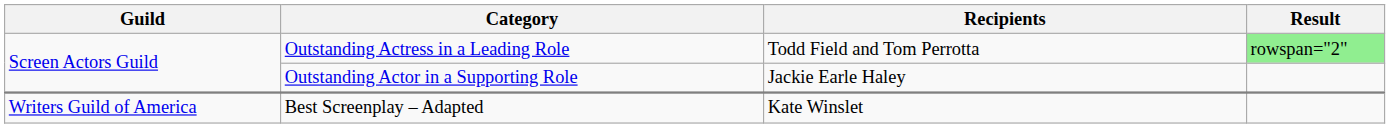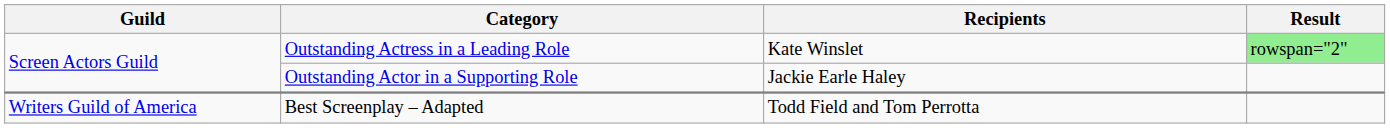(874, 48) Todd Field and Tom Perrotta -> (815, 48) Kate Winslet
(815, 107) Kate Winslet -> (874, 107) Todd Field and Tom Perrotta
